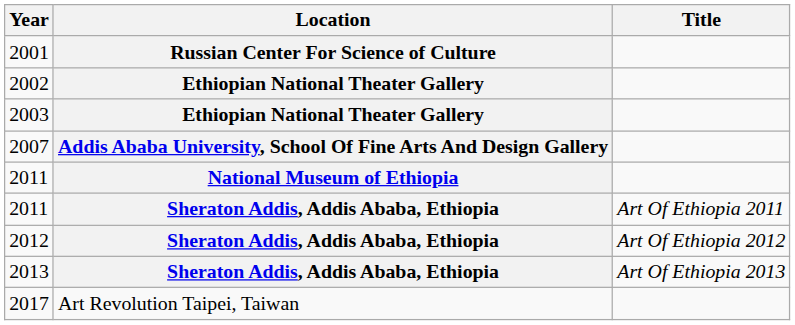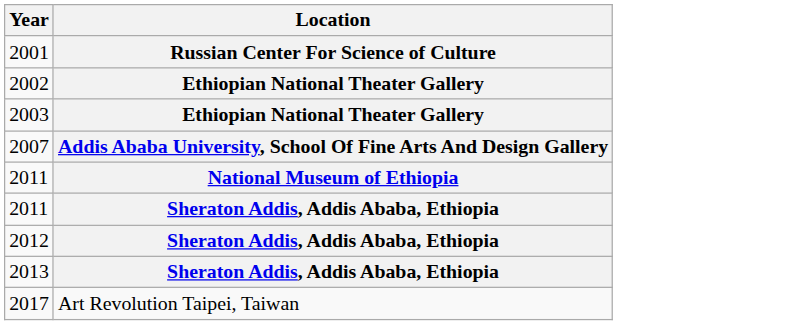- column: (701, 20)
